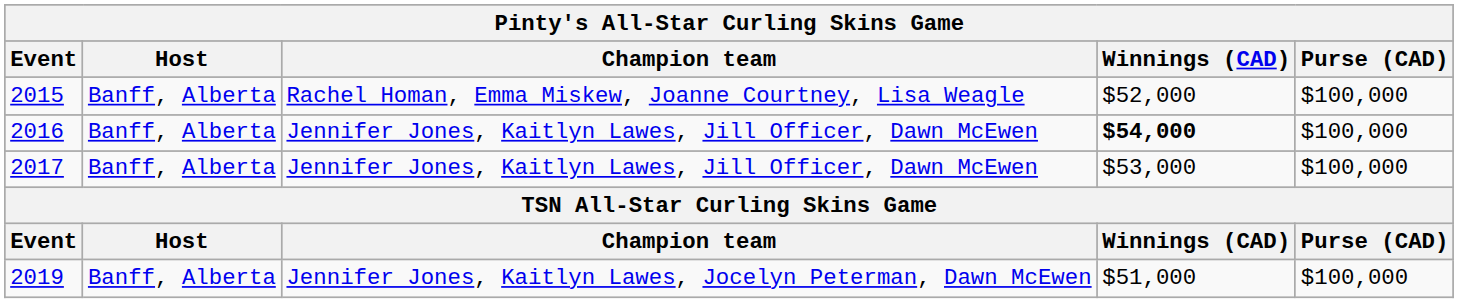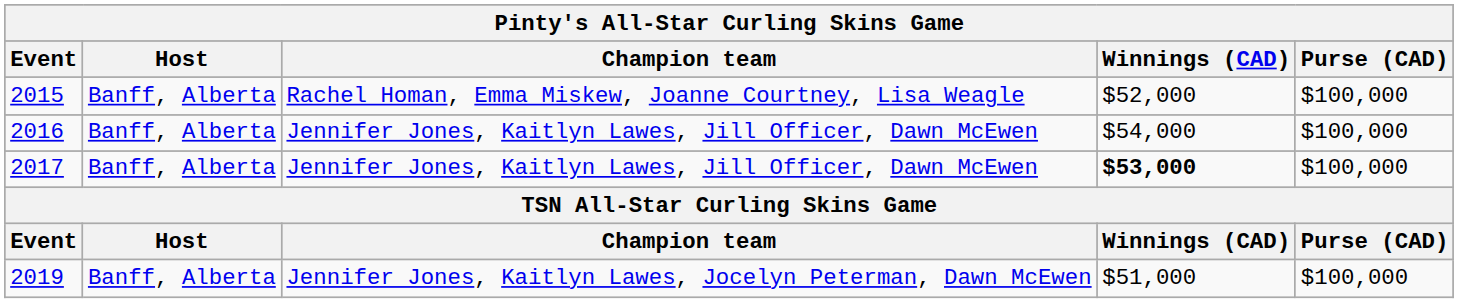(1149, 132) bold -> (1149, 132) normal
(1149, 169) normal -> (1149, 169) bold
